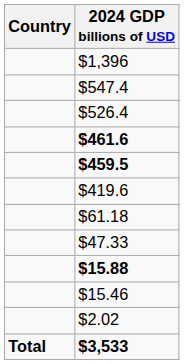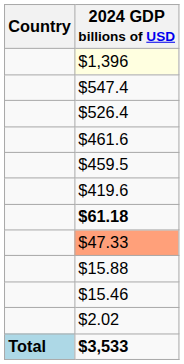(103, 61) no background -> (103, 61) lightyellow background
(103, 139) bold -> (103, 139) normal
(103, 165) bold -> (103, 165) normal
(103, 216) normal -> (103, 216) bold
(103, 242) no background -> (103, 242) lightsalmon background
(103, 268) bold -> (103, 268) normal
(27, 346) no background -> (27, 346) lightblue background
